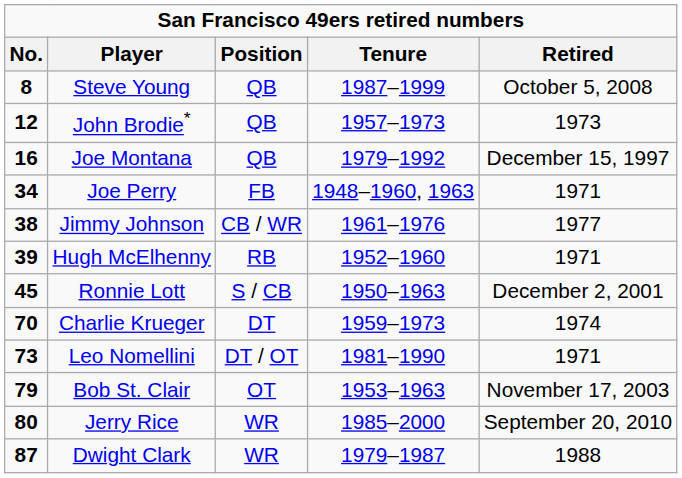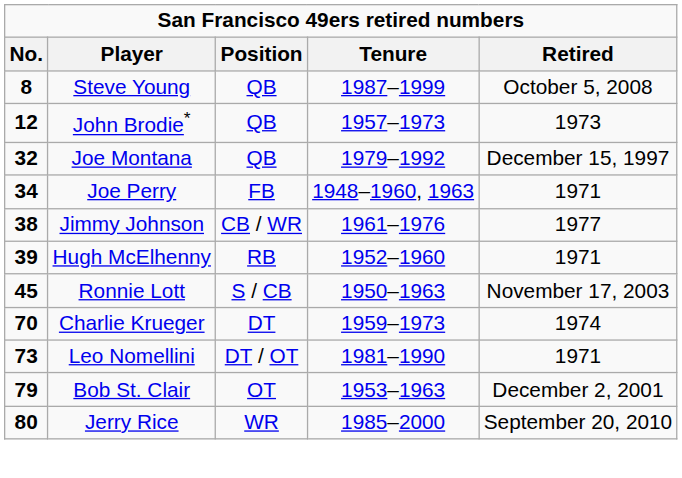(26, 158) 16 -> (26, 158) 32
(578, 290) December 2, 2001 -> (578, 290) November 17, 2003
(578, 389) November 17, 2003 -> (578, 389) December 2, 2001
- row: (132, 455)
